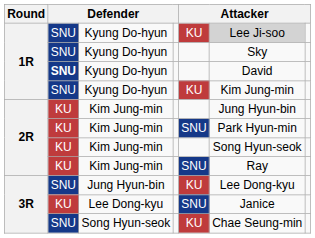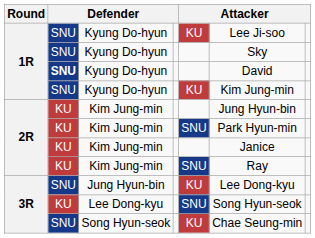(257, 33) lightgrey background -> (257, 33) no background
(257, 147) Song Hyun-seok -> (257, 147) Janice
(257, 204) Janice -> (257, 204) Song Hyun-seok
